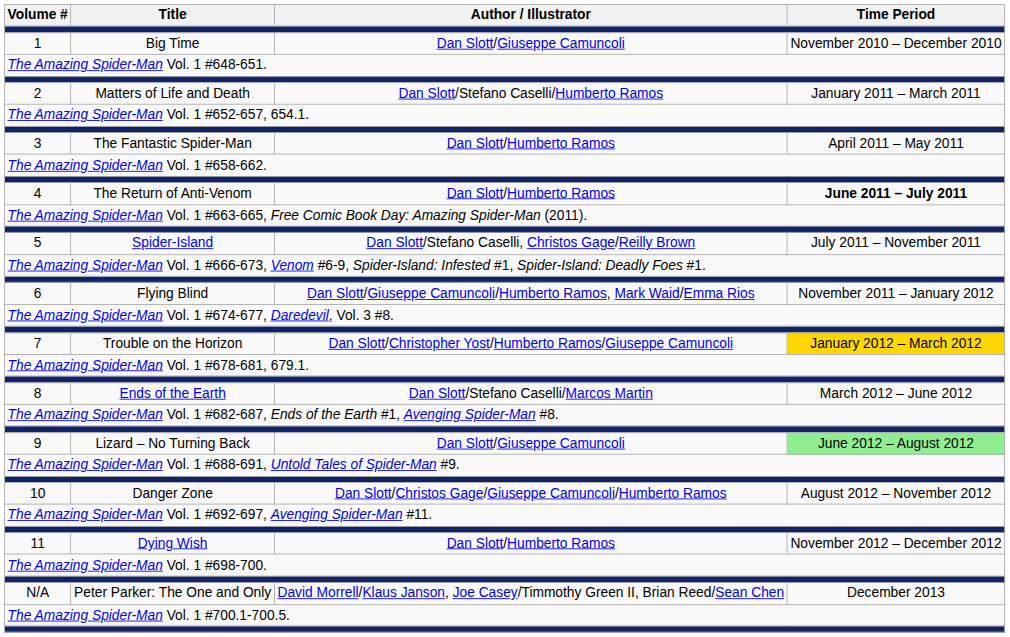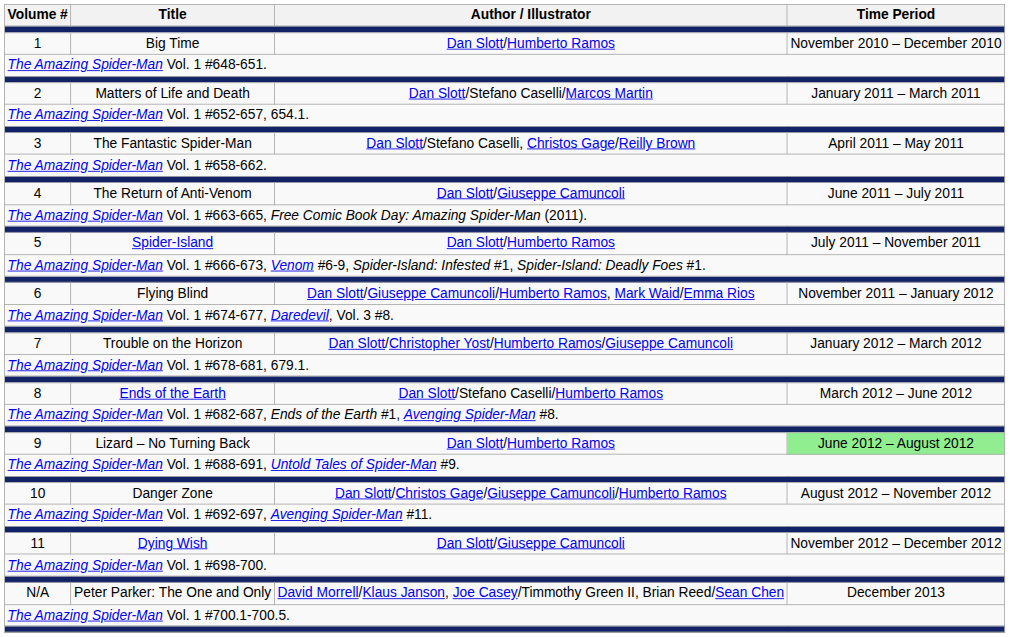(531, 43) Dan Slott/Giuseppe Camuncoli -> (531, 43) Dan Slott/Humberto Ramos
(531, 93) Dan Slott/Stefano Caselli/Humberto Ramos -> (531, 93) Dan Slott/Stefano Caselli/Marcos Martin
(531, 143) Dan Slott/Humberto Ramos -> (531, 143) Dan Slott/Stefano Caselli, Christos Gage/Reilly Brown
(531, 193) Dan Slott/Humberto Ramos -> (531, 193) Dan Slott/Giuseppe Camuncoli
(896, 193) bold -> (896, 193) normal
(531, 243) Dan Slott/Stefano Caselli, Christos Gage/Reilly Brown -> (531, 243) Dan Slott/Humberto Ramos
(896, 343) gold background -> (896, 343) no background
(531, 393) Dan Slott/Stefano Caselli/Marcos Martin -> (531, 393) Dan Slott/Stefano Caselli/Humberto Ramos
(531, 443) Dan Slott/Giuseppe Camuncoli -> (531, 443) Dan Slott/Humberto Ramos
(531, 543) Dan Slott/Humberto Ramos -> (531, 543) Dan Slott/Giuseppe Camuncoli
